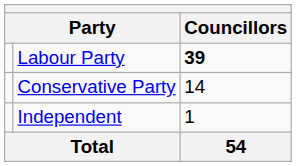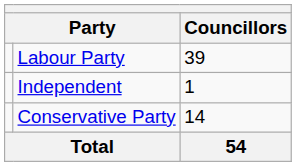(195, 57) bold -> (195, 57) normal
rows swapped: (97, 87) <-> (70, 117)
